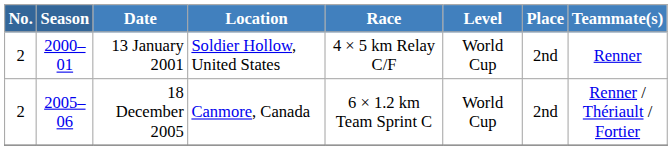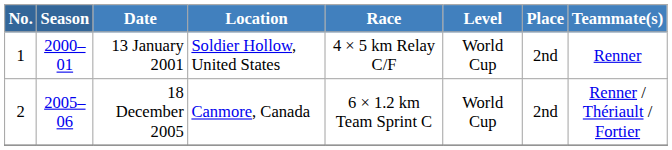(21, 55) 2 -> (21, 55) 1
